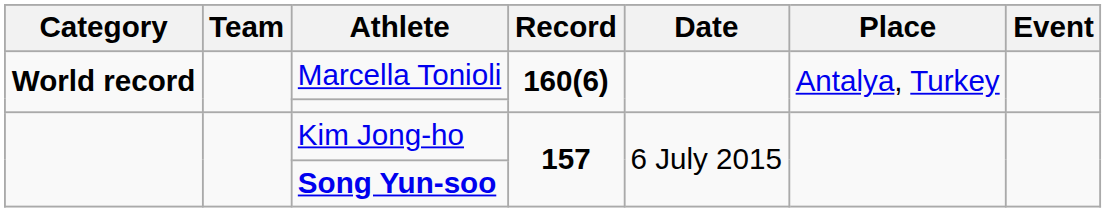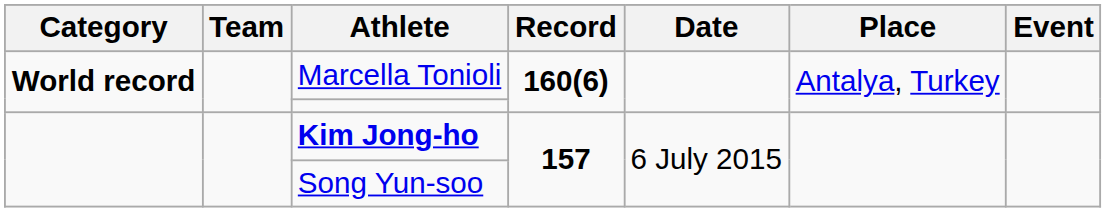(381, 135) normal -> (388, 135) bold
(397, 182) bold -> (391, 182) normal
